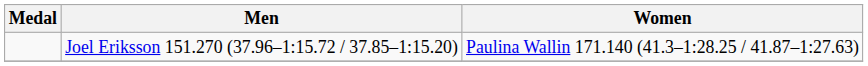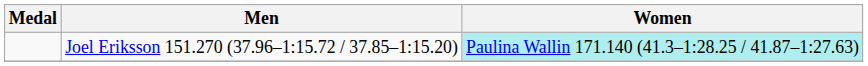(663, 46) no background -> (663, 46) paleturquoise background
